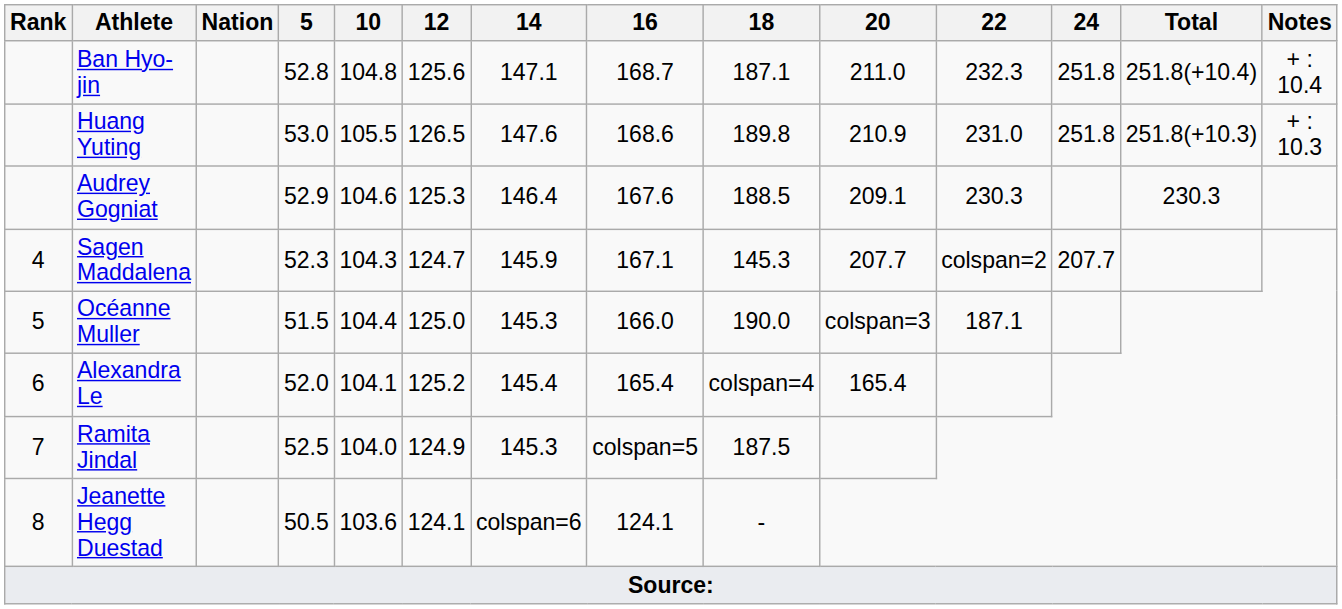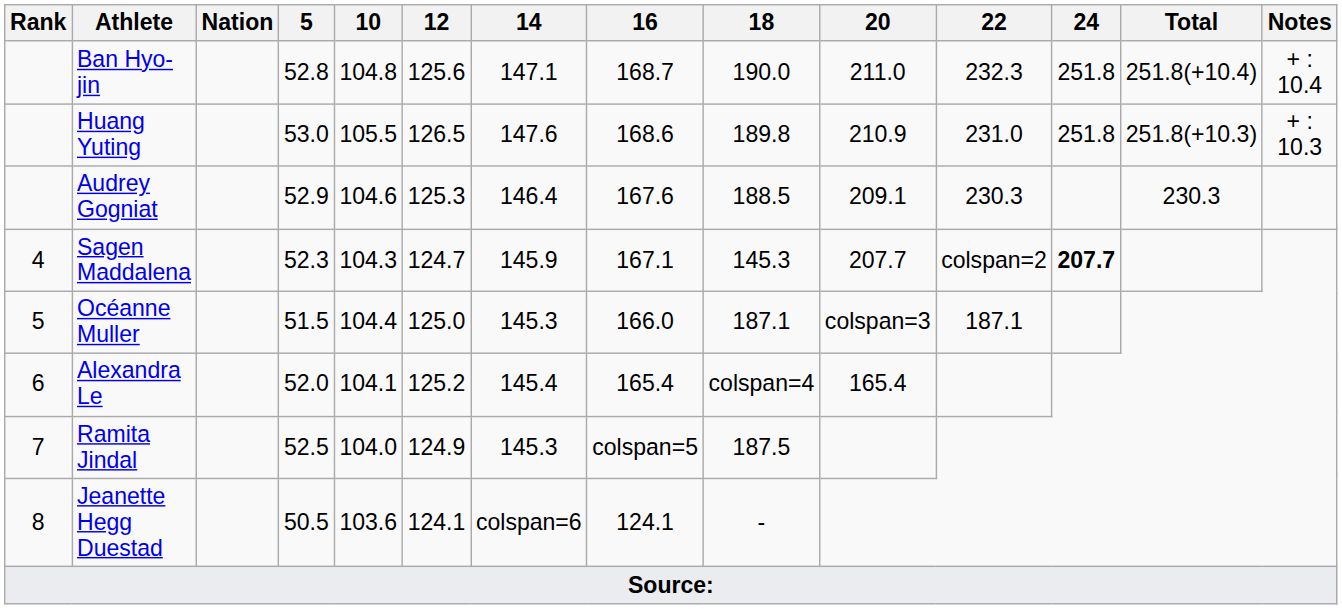(761, 72) 187.1 -> (761, 72) 190.0
(1086, 259) normal -> (1086, 259) bold
(761, 322) 190.0 -> (761, 322) 187.1
